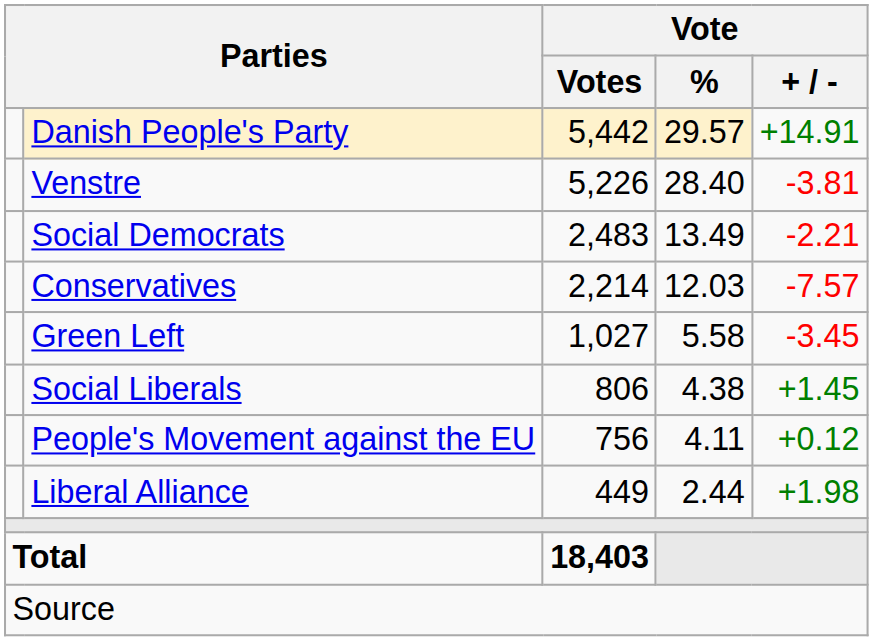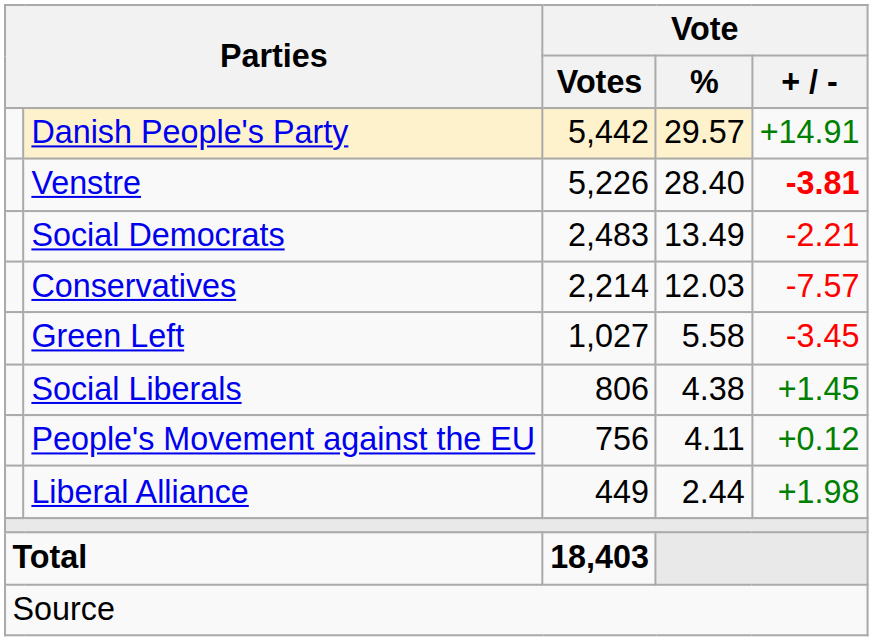(823, 183) normal -> (823, 183) bold
